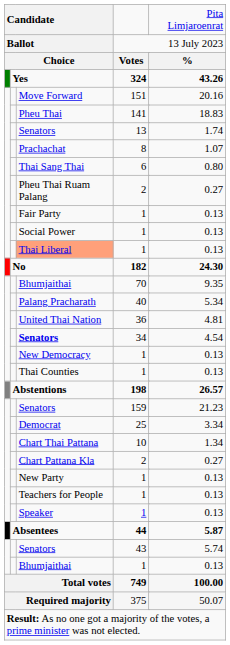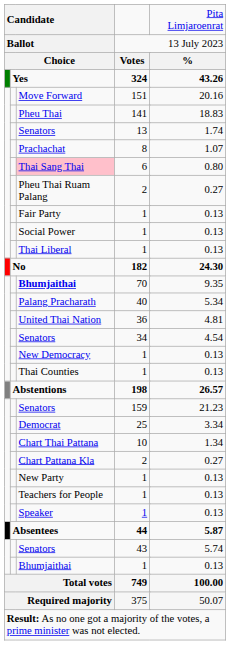(51, 166) no background -> (51, 166) pink background
(45, 249) lightsalmon background -> (45, 249) no background
(45, 284) normal -> (47, 284) bold
(38, 337) bold -> (37, 337) normal
